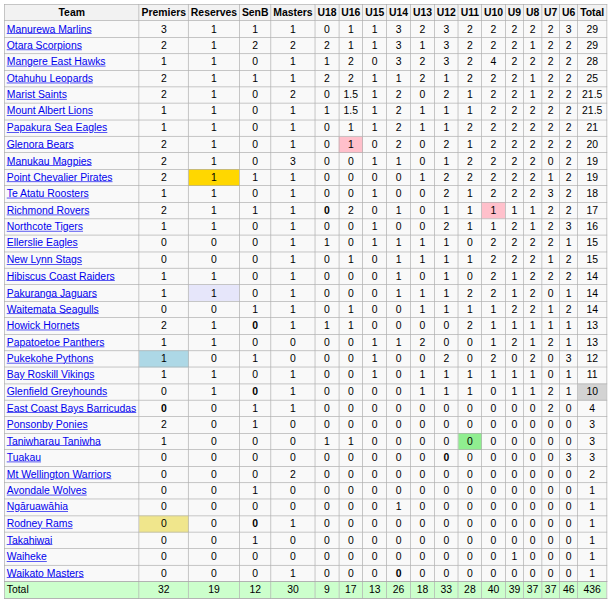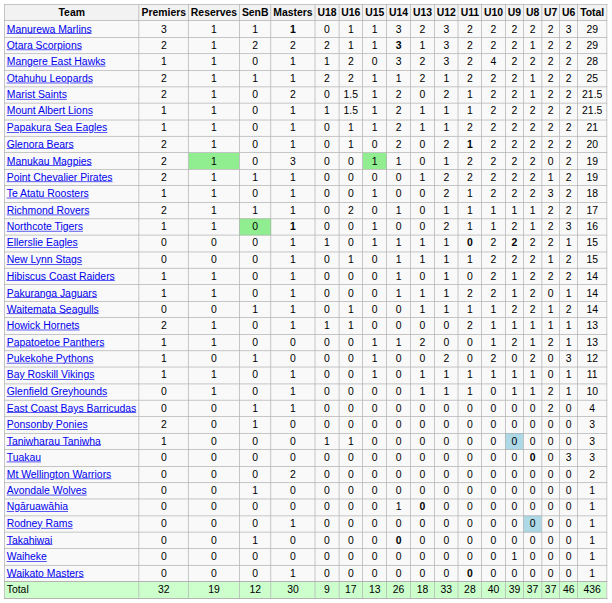(293, 29) normal -> (293, 29) bold
(399, 45) normal -> (399, 45) bold
(351, 144) pink background -> (351, 144) no background
(470, 144) normal -> (470, 144) bold
(214, 161) no background -> (214, 161) lightgreen background
(375, 161) no background -> (375, 161) lightgreen background
(214, 177) gold background -> (214, 177) no background
(327, 210) bold -> (327, 210) normal
(493, 210) pink background -> (493, 210) no background
(255, 227) no background -> (255, 227) lightgreen background
(293, 227) normal -> (293, 227) bold
(470, 243) normal -> (470, 243) bold
(514, 243) normal -> (514, 243) bold
(214, 293) lavender background -> (214, 293) no background
(255, 326) bold -> (255, 326) normal
(164, 359) lightblue background -> (164, 359) no background
(255, 392) bold -> (255, 392) normal
(592, 392) lightgrey background -> (592, 392) no background
(164, 408) bold -> (164, 408) normal
(470, 441) lightgreen background -> (470, 441) no background
(514, 441) no background -> (514, 441) lightblue background
(446, 458) bold -> (446, 458) normal
(533, 458) normal -> (533, 458) bold
(422, 507) normal -> (422, 507) bold
(164, 524) khaki background -> (164, 524) no background
(255, 524) bold -> (255, 524) normal
(533, 524) no background -> (533, 524) lightblue background
(399, 540) normal -> (399, 540) bold
(399, 573) bold -> (399, 573) normal
(470, 573) normal -> (470, 573) bold
